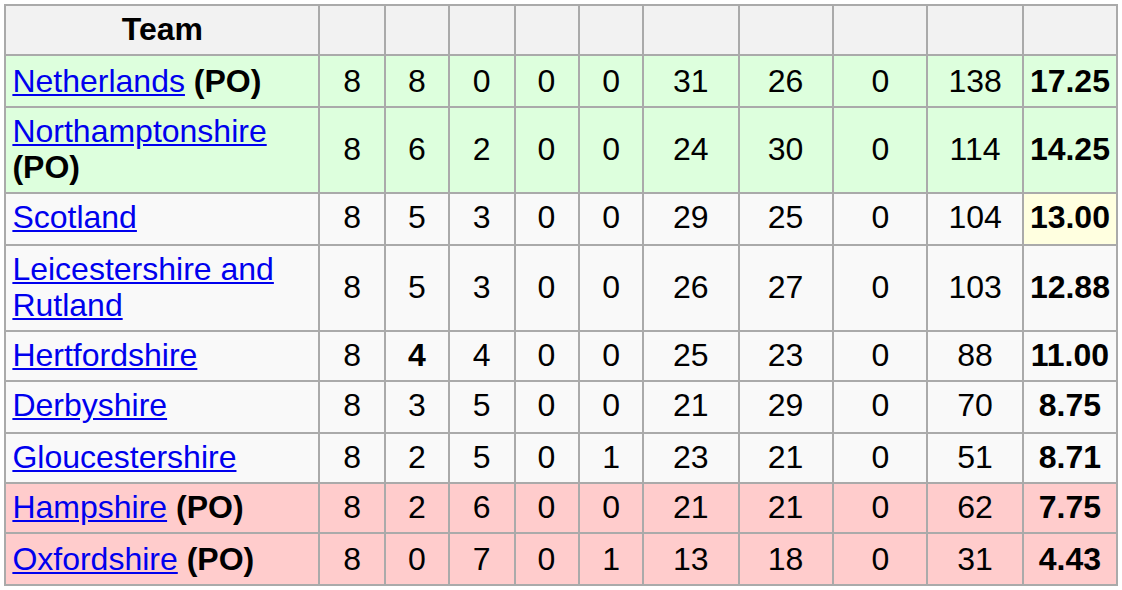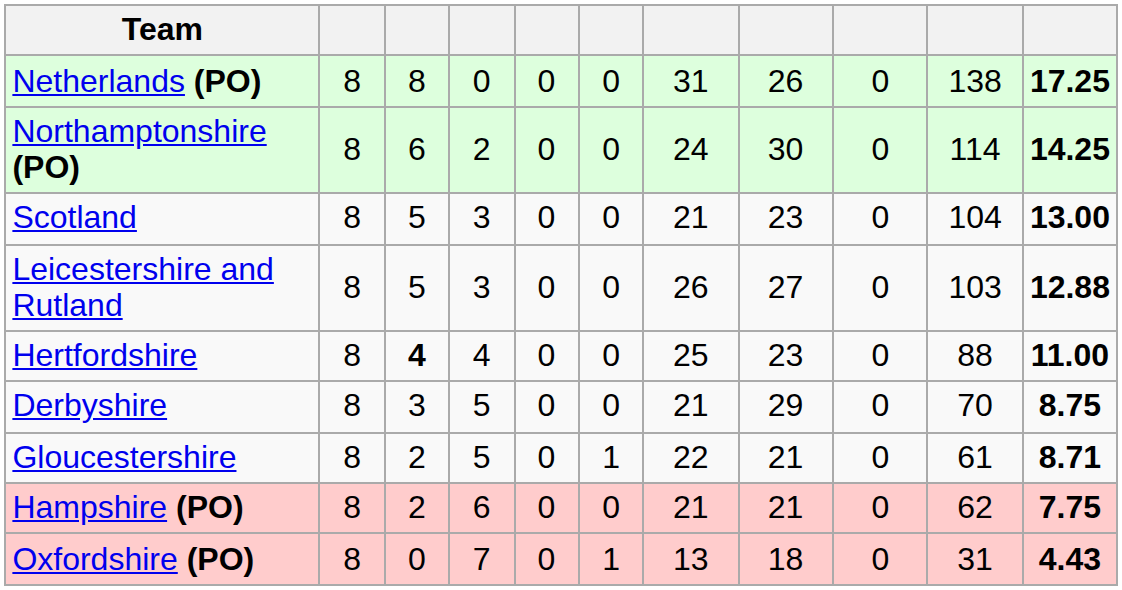(691, 218) 29 -> (691, 218) 21
(786, 218) 25 -> (786, 218) 23
(1070, 218) lightyellow background -> (1070, 218) no background
(691, 457) 23 -> (691, 457) 22
(975, 457) 51 -> (975, 457) 61
